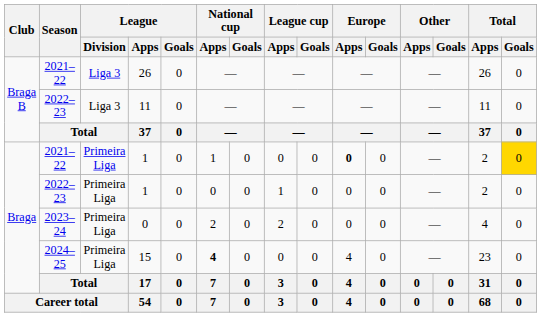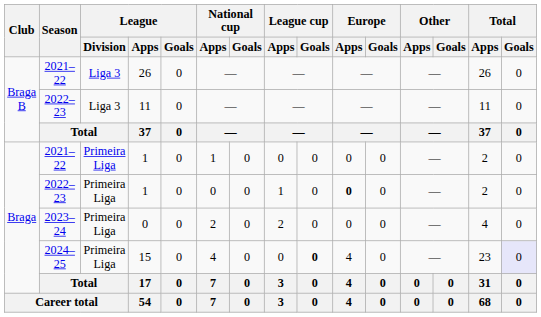(349, 158) bold -> (349, 158) normal
(519, 158) gold background -> (519, 158) no background
(349, 191) normal -> (349, 191) bold
(213, 257) bold -> (213, 257) normal
(315, 257) normal -> (315, 257) bold
(519, 257) no background -> (519, 257) lavender background
